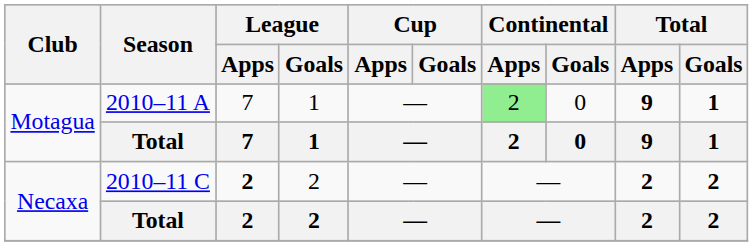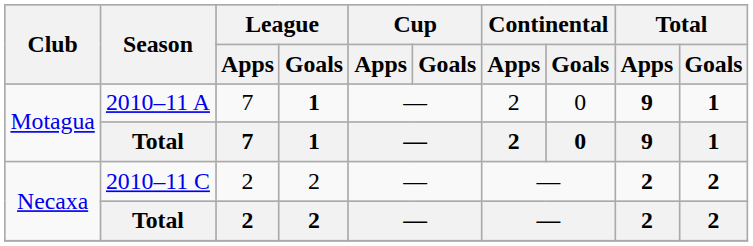(314, 102) normal -> (314, 102) bold
(514, 102) lightgreen background -> (514, 102) no background
(247, 181) bold -> (247, 181) normal
